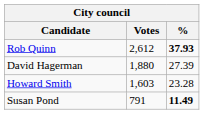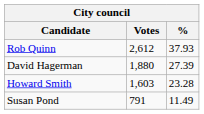(181, 48) bold -> (181, 48) normal
(181, 100) bold -> (181, 100) normal
